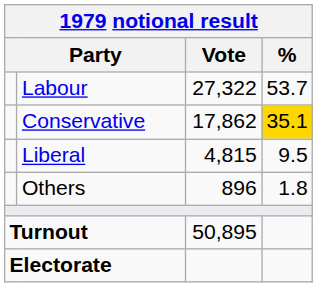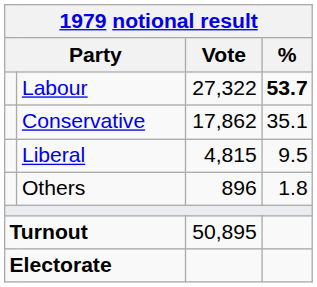(287, 88) normal -> (287, 88) bold
(287, 121) gold background -> (287, 121) no background
